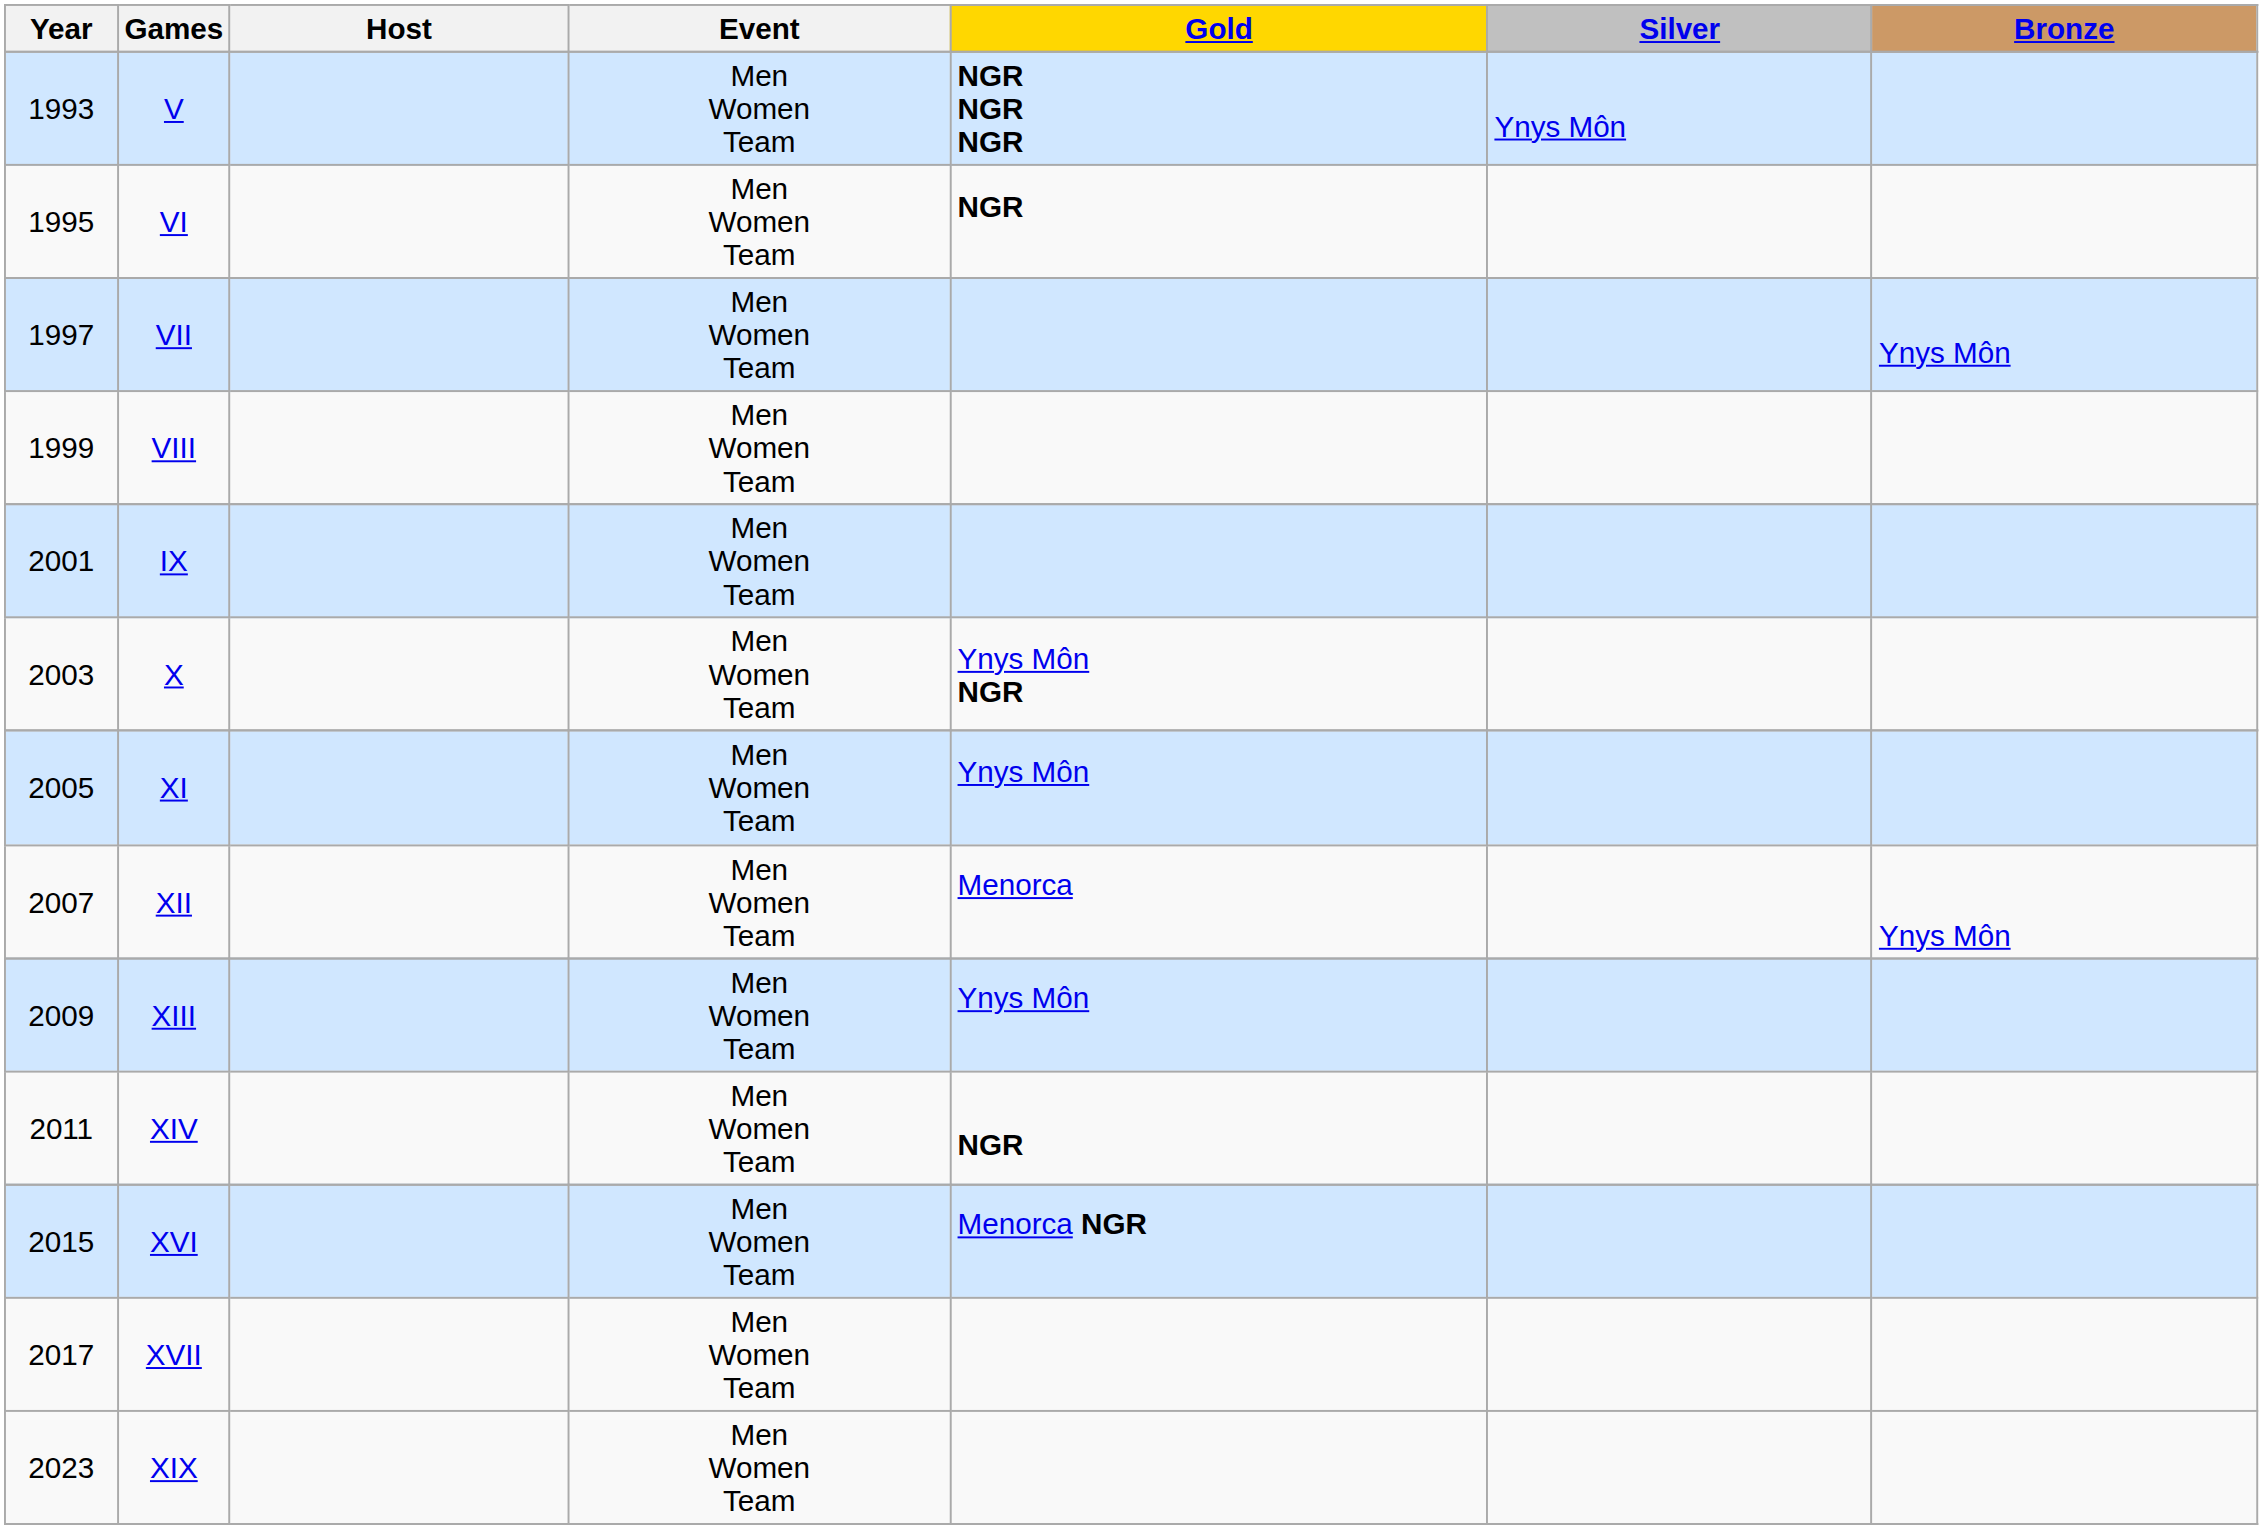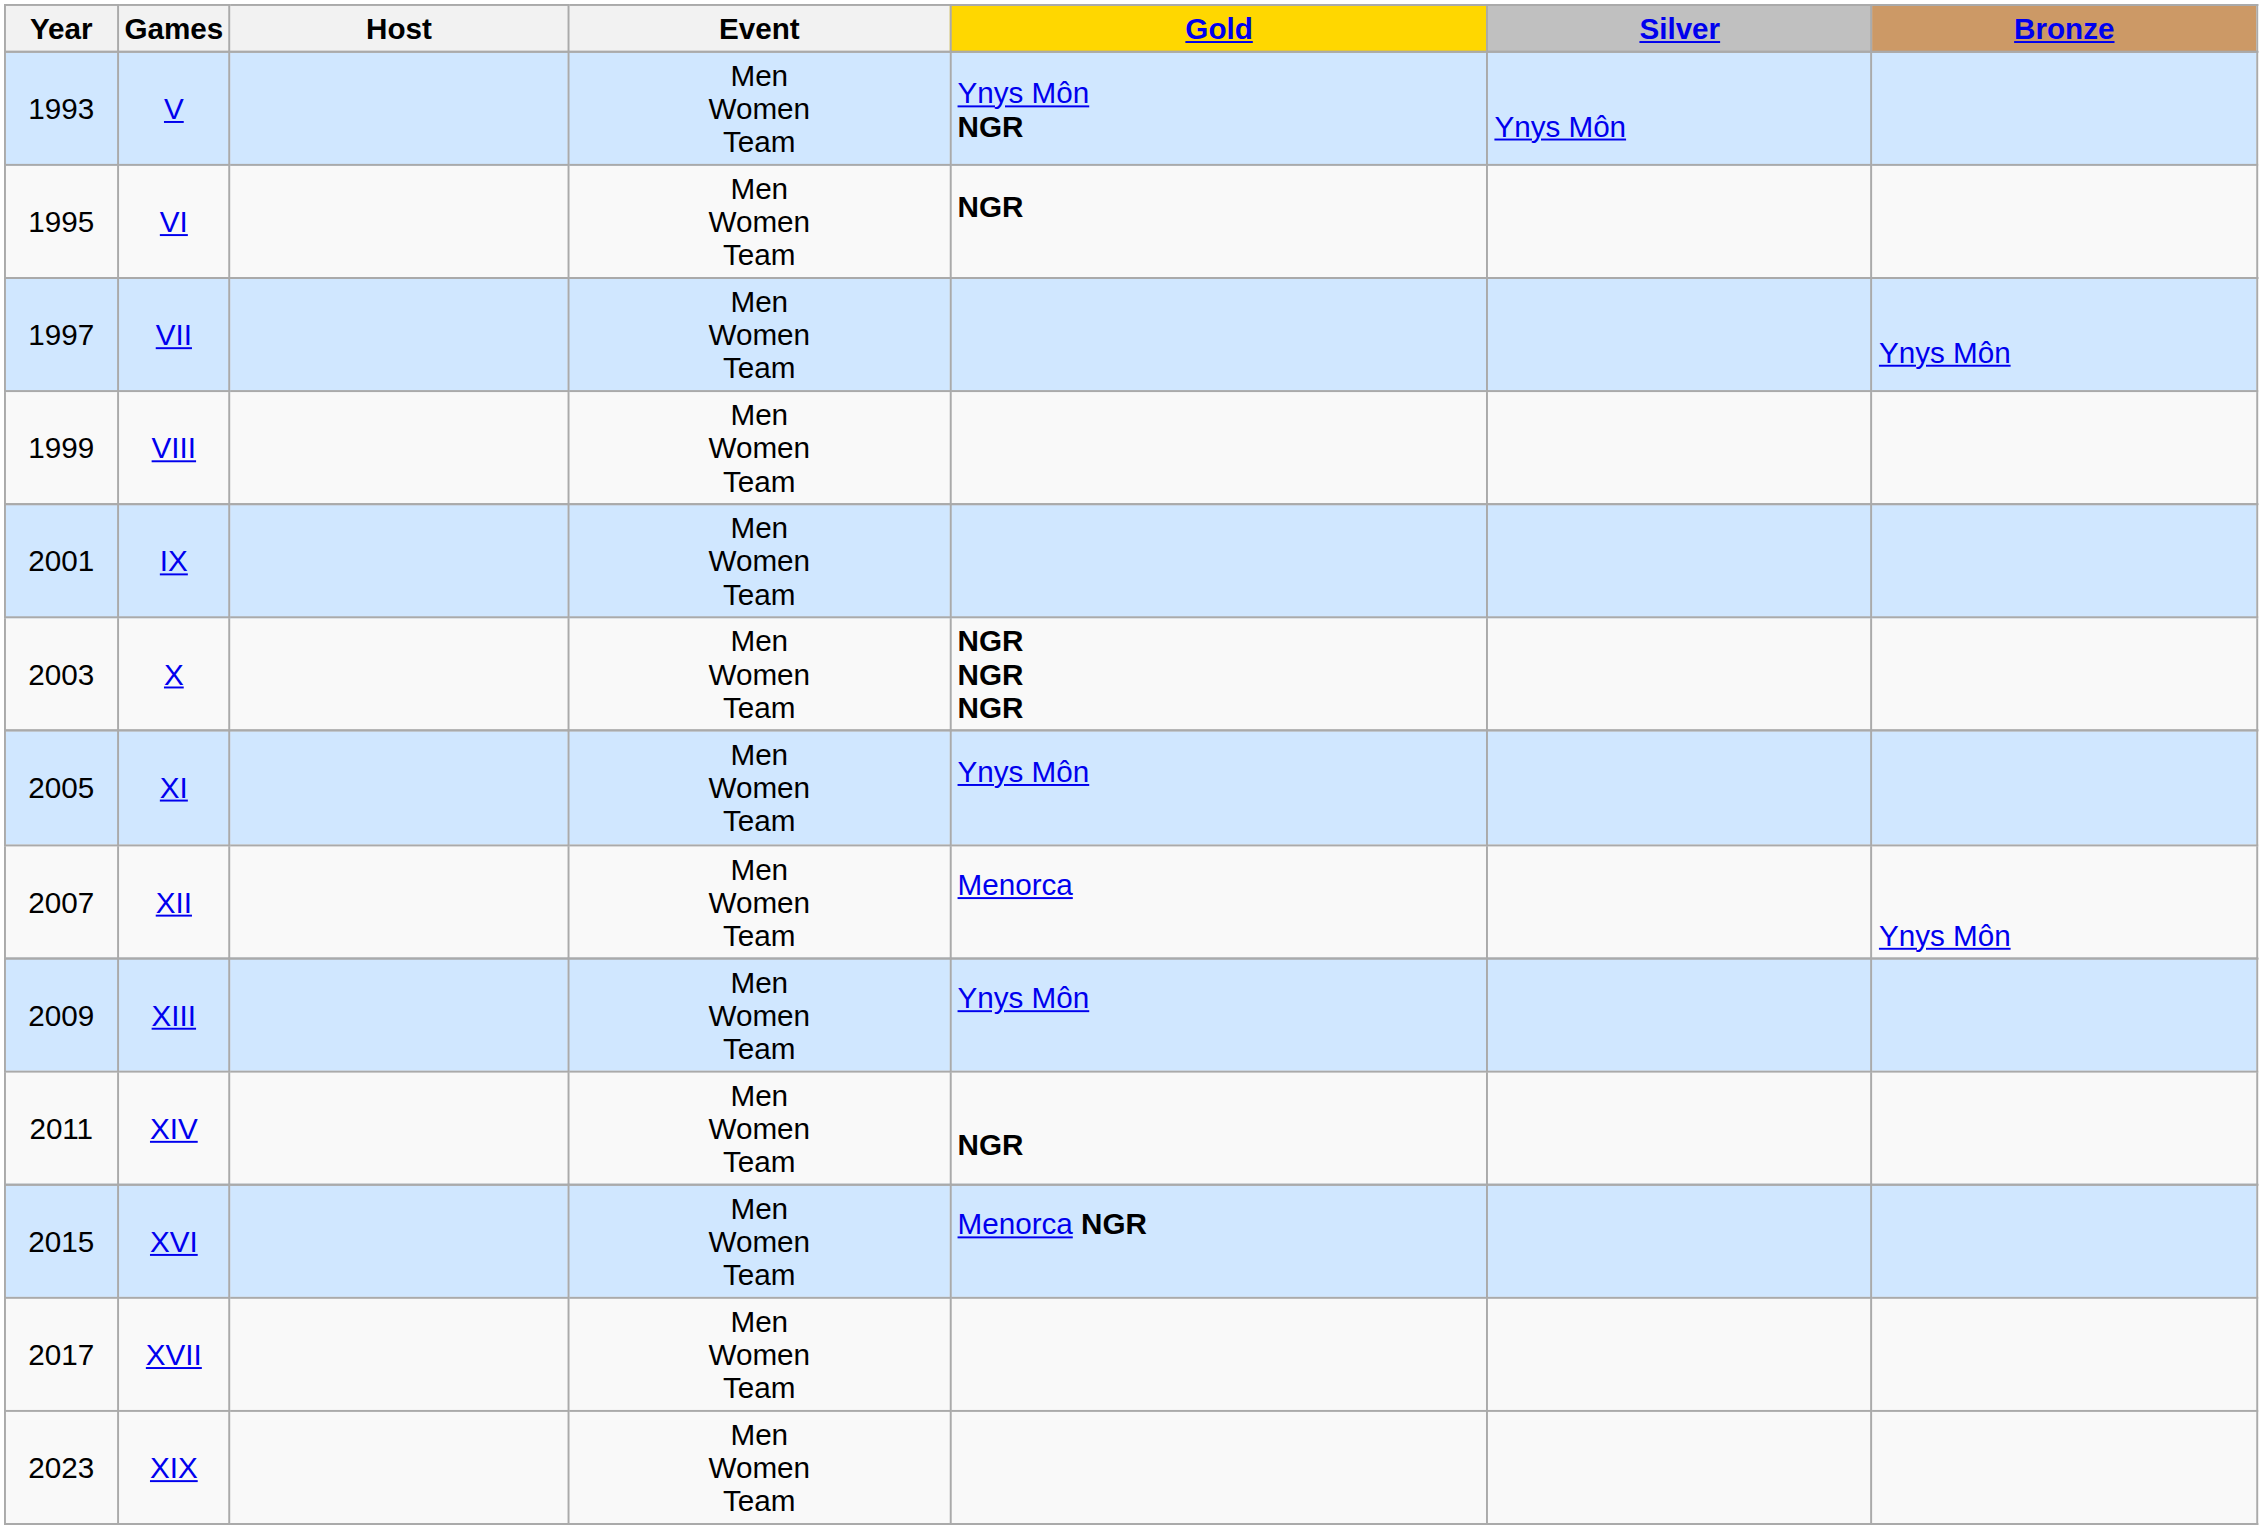(990, 109) NGR NGR NGR -> (1023, 109) Ynys Môn NGR
(1023, 675) Ynys Môn NGR -> (990, 675) NGR NGR NGR
